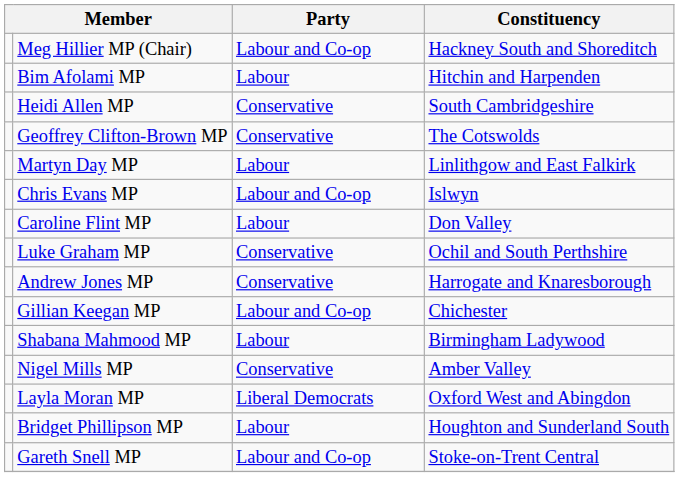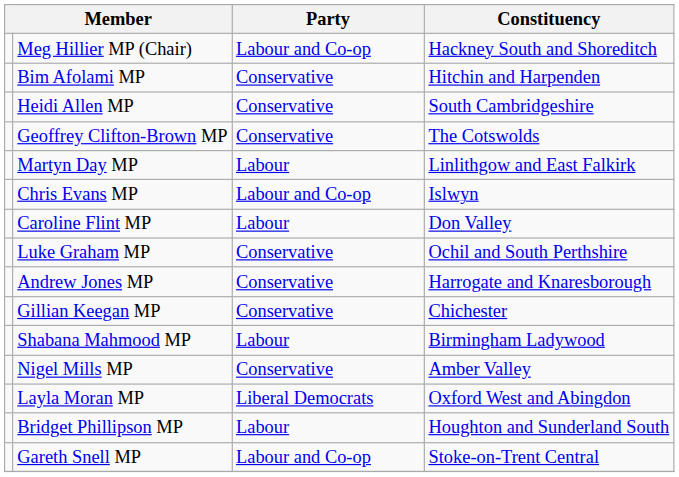(263, 77) Labour -> (285, 77) Conservative
(303, 310) Labour and Co-op -> (285, 310) Conservative
